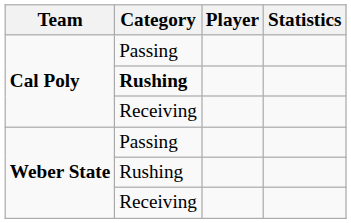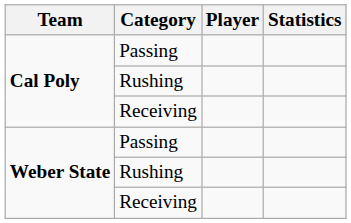(153, 80) bold -> (151, 80) normal
